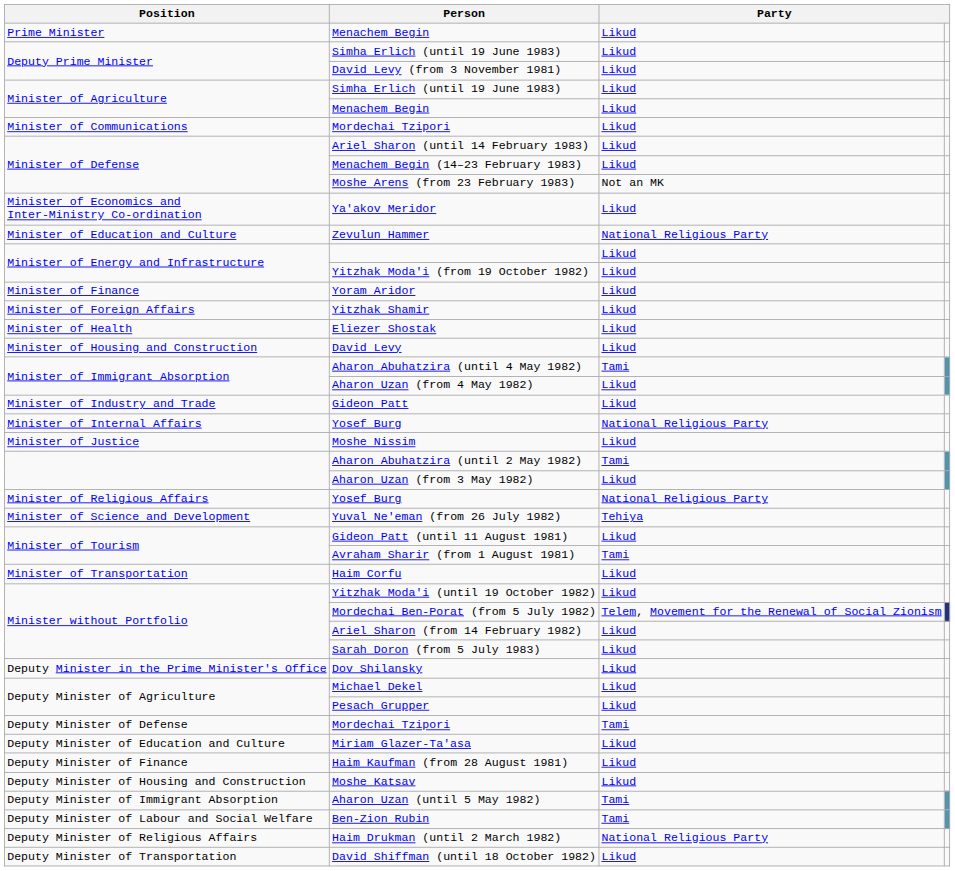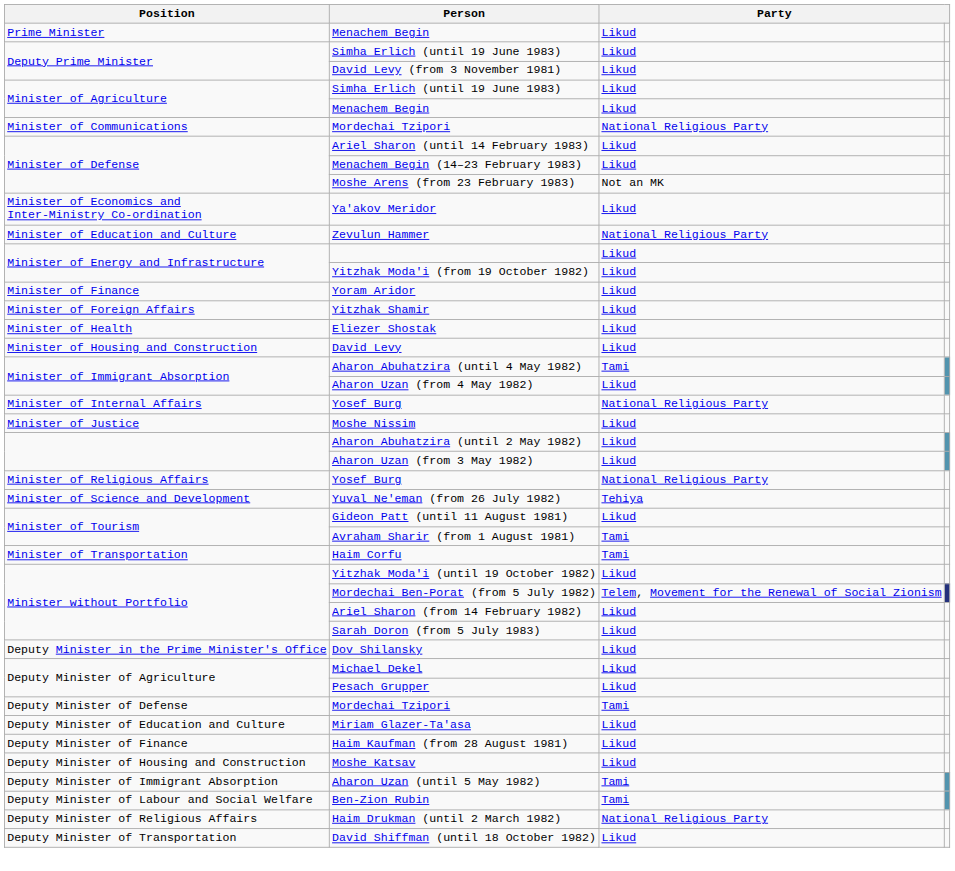(619, 127) Likud -> (685, 127) National Religious Party
- row: (111, 404)
(615, 461) Tami -> (619, 442) Likud
(619, 574) Likud -> (615, 555) Tami
